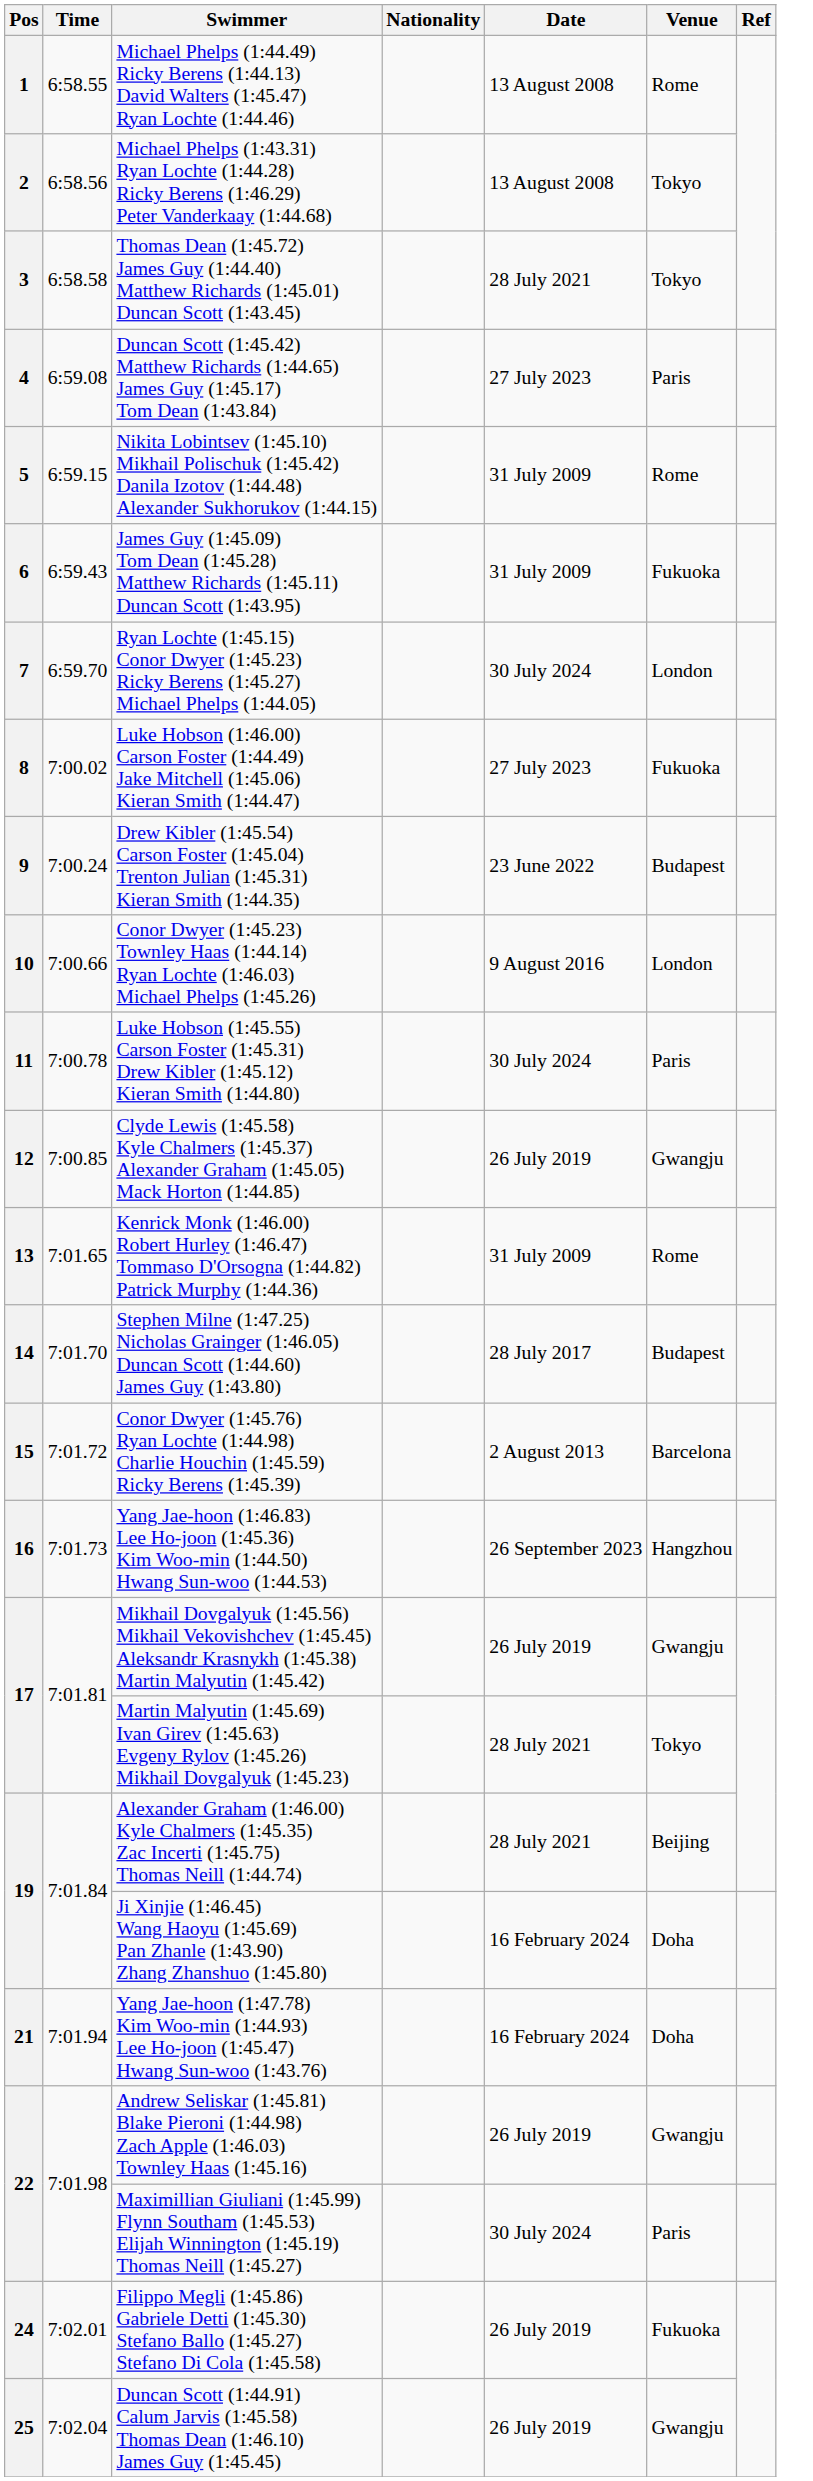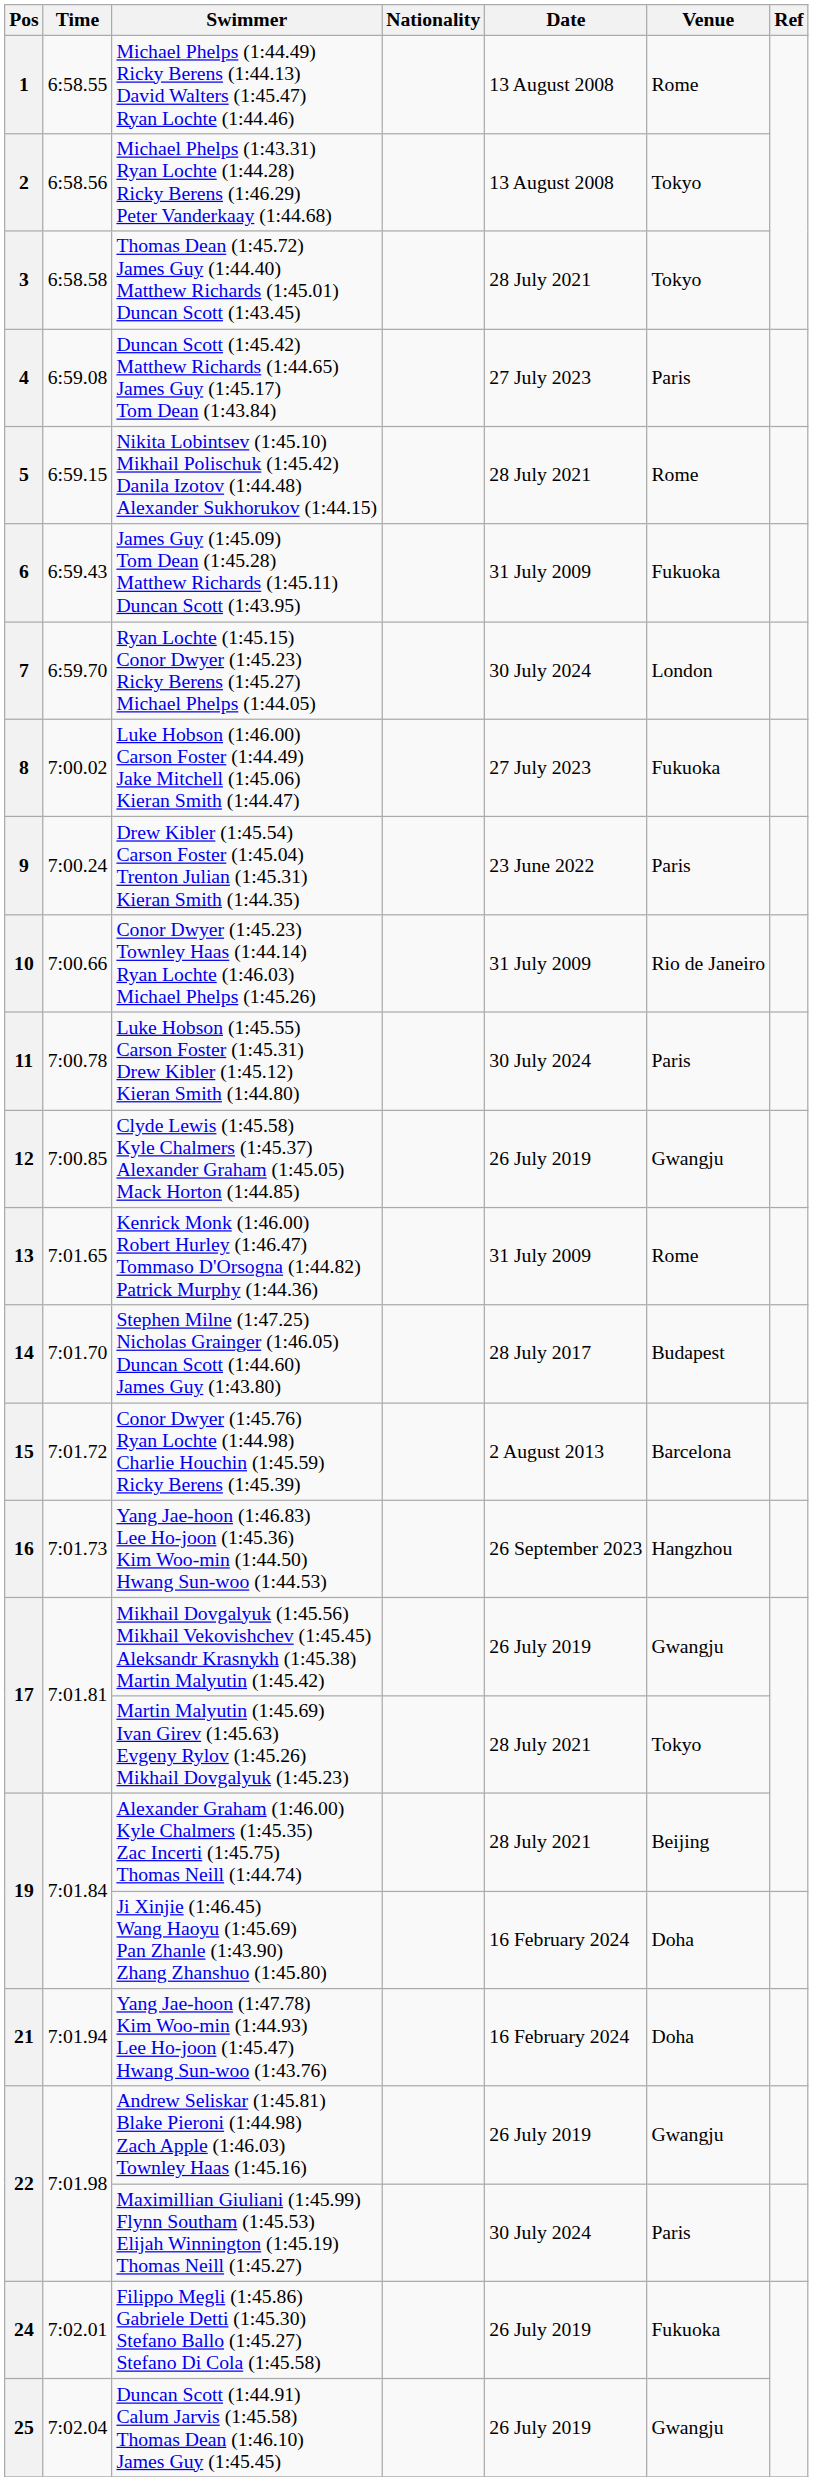(540, 475) 31 July 2009 -> (540, 475) 28 July 2021
(688, 865) Budapest -> (671, 865) Paris
(547, 963) 9 August 2016 -> (540, 963) 31 July 2009
(682, 963) London -> (708, 963) Rio de Janeiro
